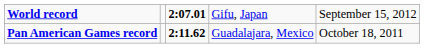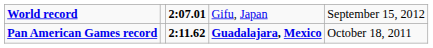(263, 33) normal -> (267, 33) bold
